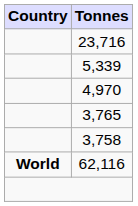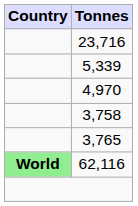rows swapped: (102, 115) <-> (102, 139)
(38, 164) no background -> (38, 164) lightgreen background
